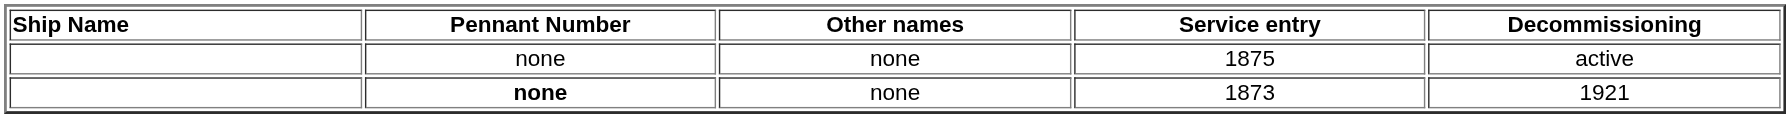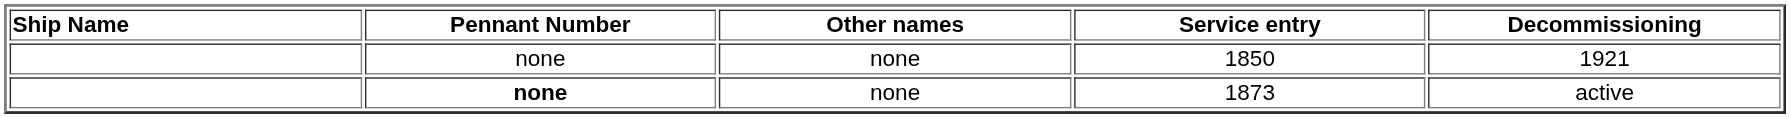(1250, 58) 1875 -> (1250, 58) 1850
(1605, 58) active -> (1605, 58) 1921
(1605, 92) 1921 -> (1605, 92) active
